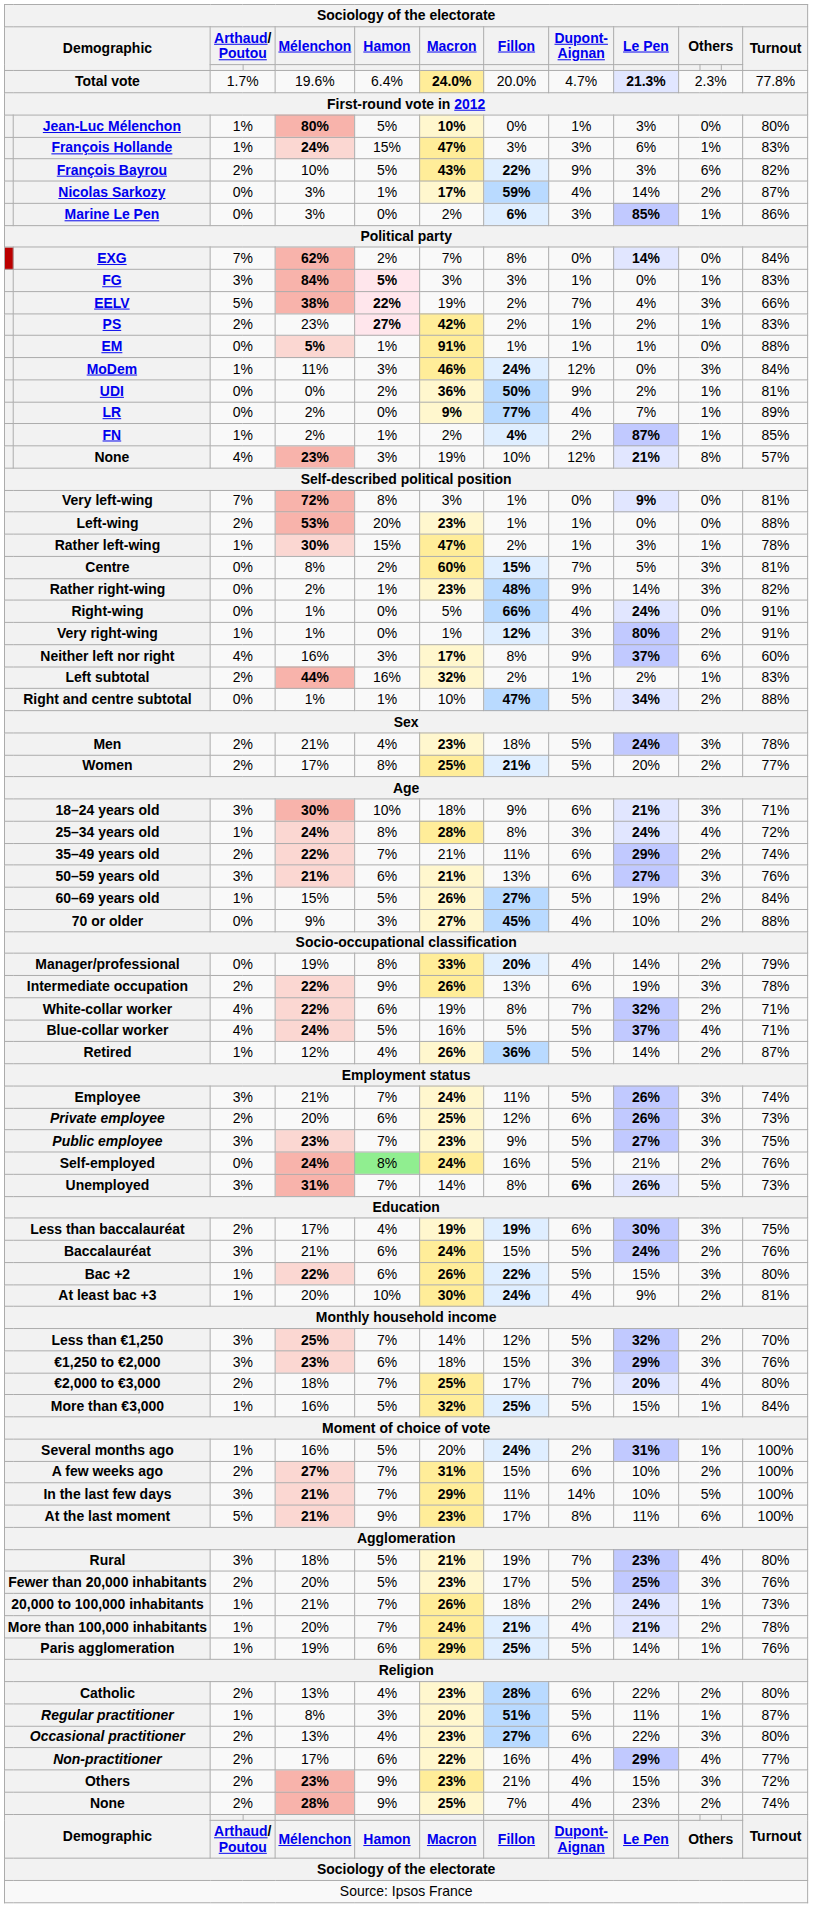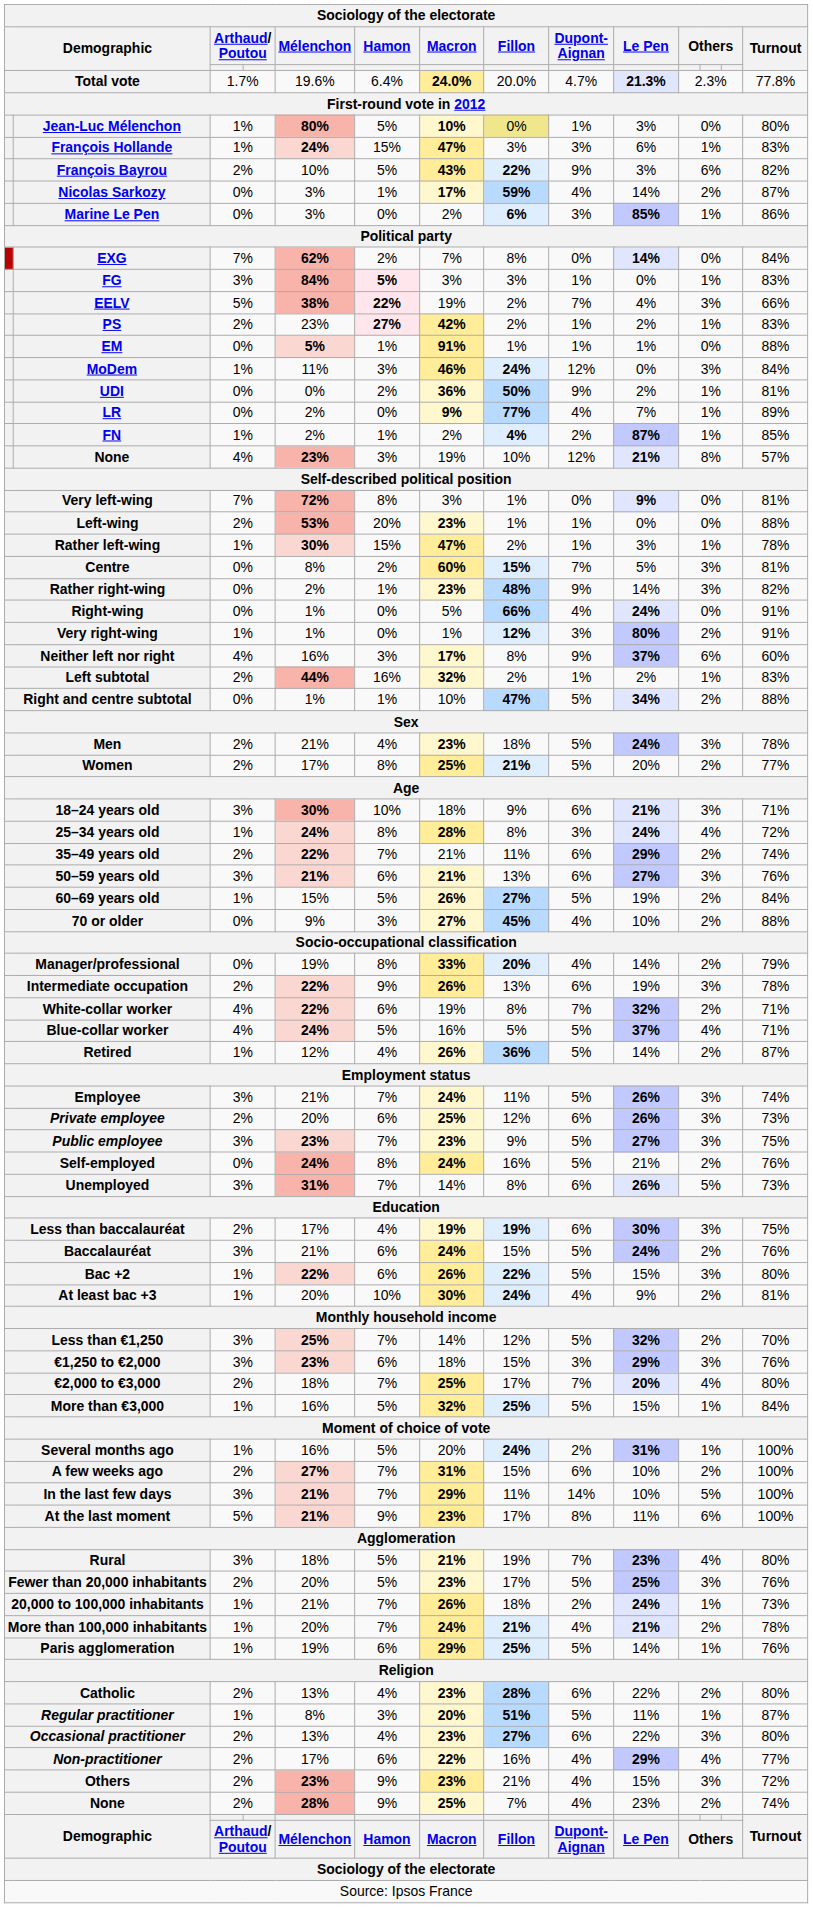(516, 126) no background -> (516, 126) khaki background
(387, 1163) lightgreen background -> (387, 1163) no background
(581, 1185) bold -> (581, 1185) normal
